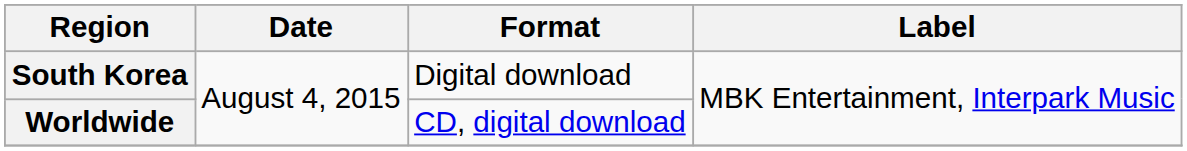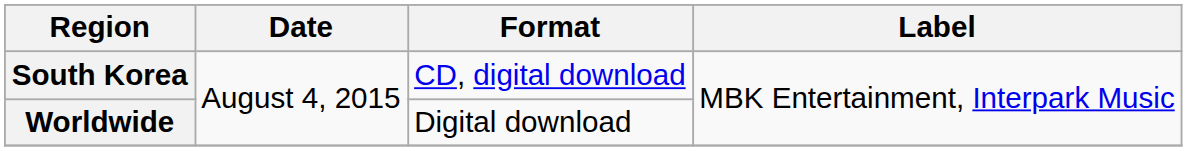(523, 74) Digital download -> (550, 74) CD, digital download
(550, 121) CD, digital download -> (523, 121) Digital download
